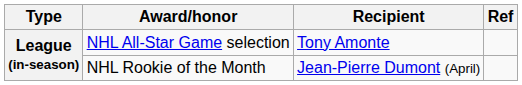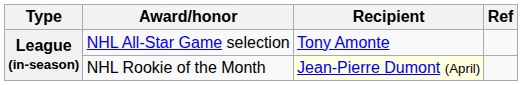(389, 67) no background -> (389, 67) lightyellow background
